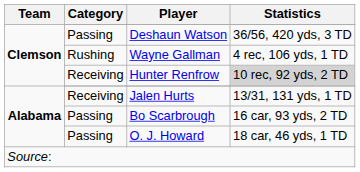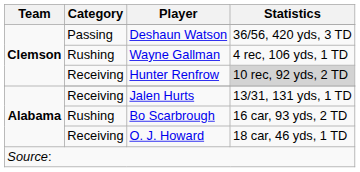(90, 116) Passing -> (91, 116) Rushing
(90, 136) Passing -> (95, 136) Receiving
